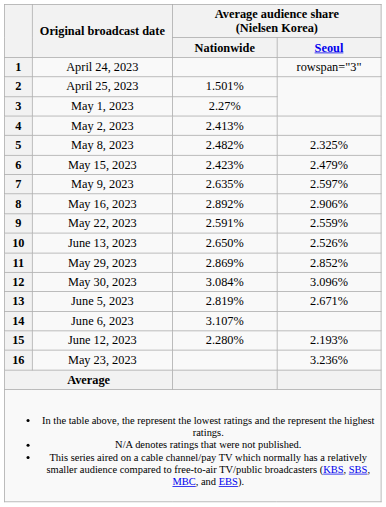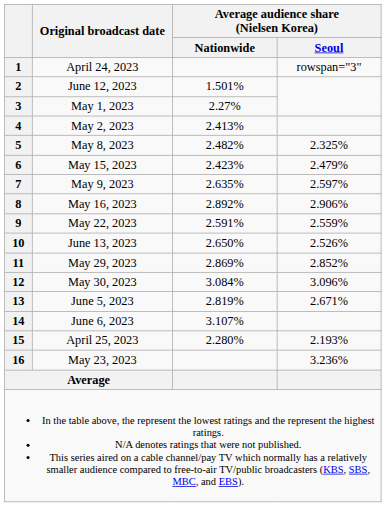(102, 86) April 25, 2023 -> (102, 86) June 12, 2023
(102, 340) June 12, 2023 -> (102, 340) April 25, 2023
